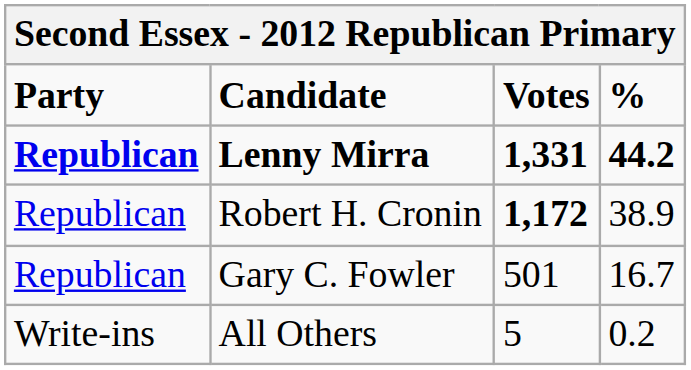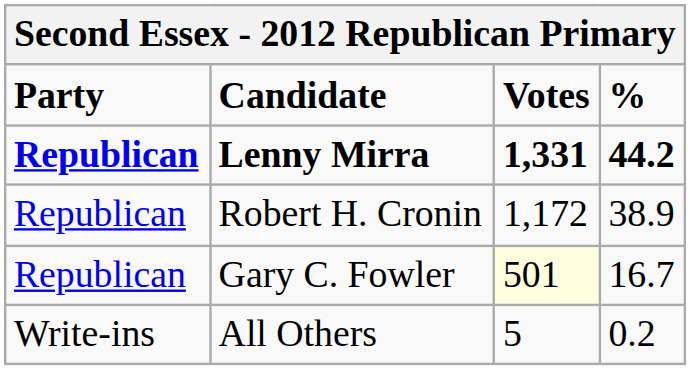(545, 214) bold -> (545, 214) normal
(531, 273) no background -> (531, 273) lightyellow background
